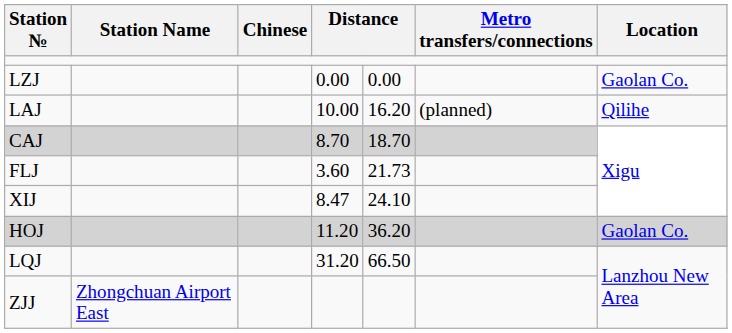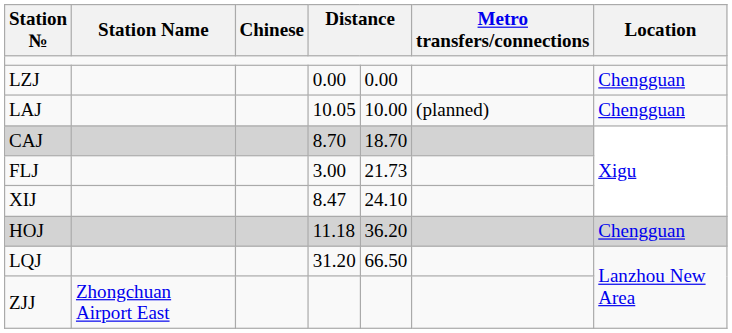(645, 79) Gaolan Co. -> (642, 79) Chengguan
(337, 110) 10.00 -> (334, 110) 10.05
(389, 110) 16.20 -> (386, 110) 10.00
(625, 110) Qilihe -> (642, 110) Chengguan
(333, 170) 3.60 -> (329, 170) 3.00
(337, 230) 11.20 -> (334, 230) 11.18
(645, 230) Gaolan Co. -> (642, 230) Chengguan
